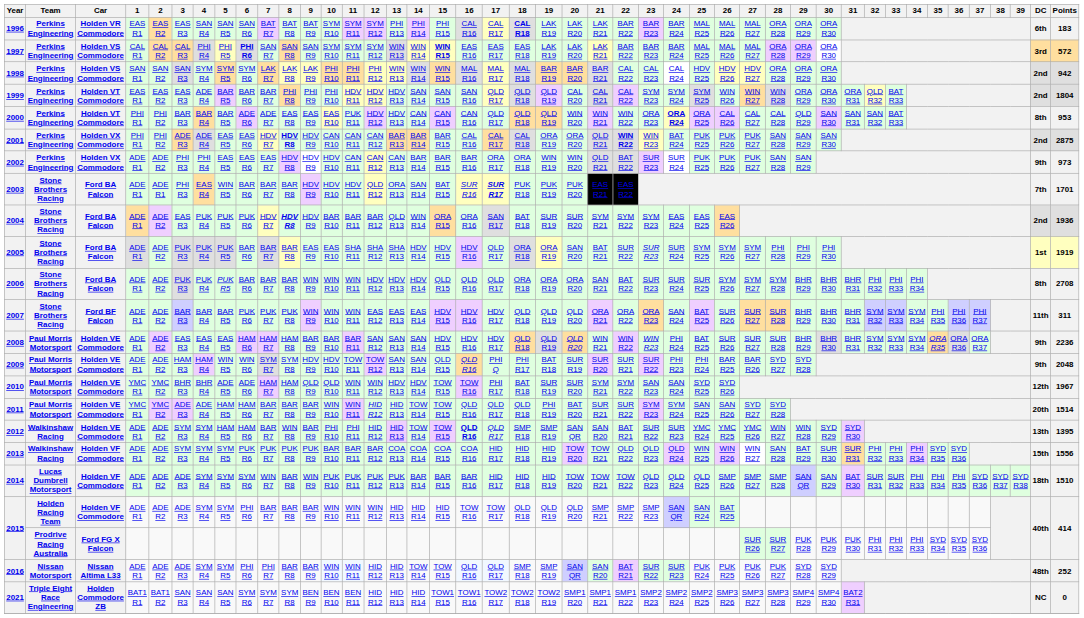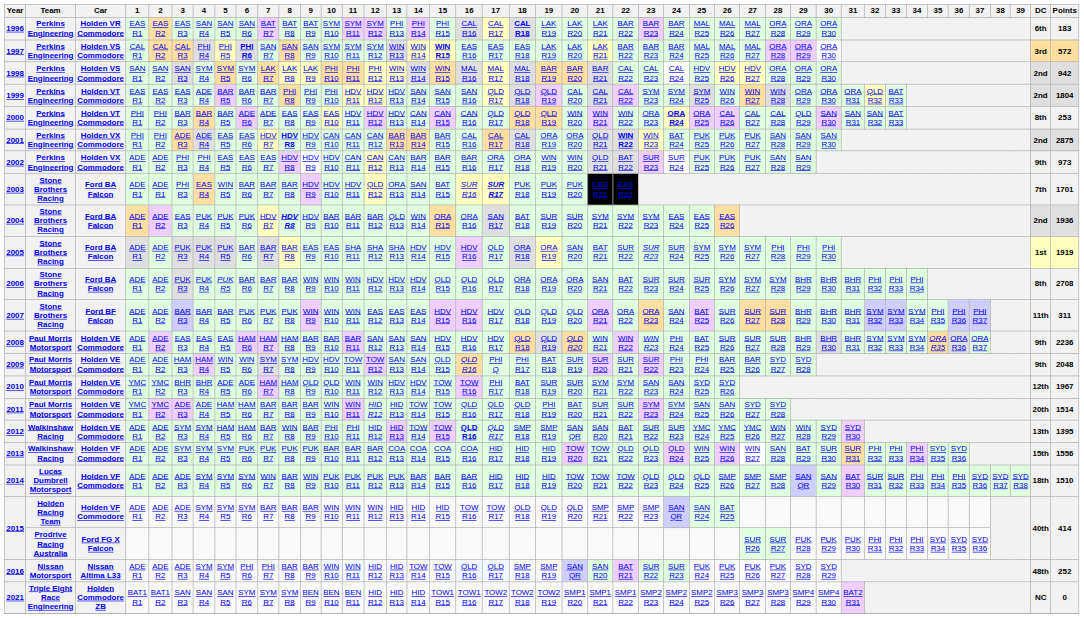(353, 118) PUK R11 -> (353, 118) HDV R11
(1065, 118) 953 -> (1065, 118) 253
(247, 512) PHI R6 -> (247, 512) SYM R6
